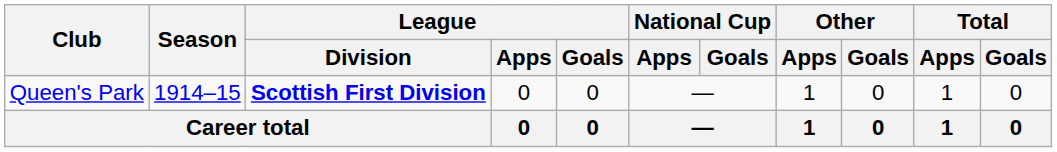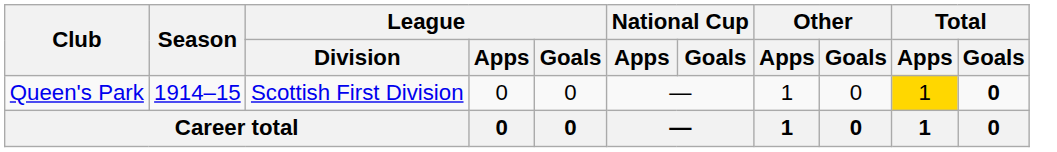(368, 92) bold -> (357, 92) normal
(947, 92) no background -> (925, 92) gold background
(1016, 92) normal -> (994, 92) bold
